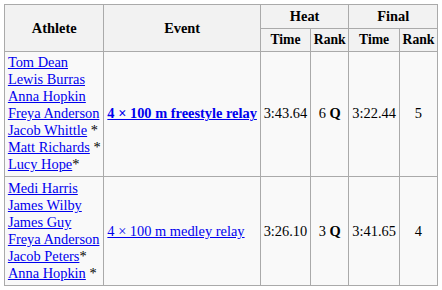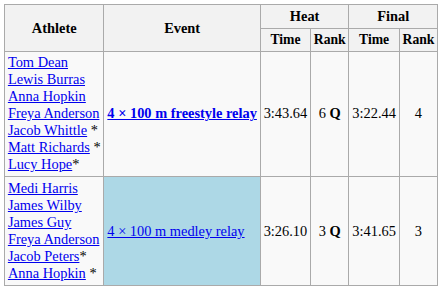(418, 113) 5 -> (418, 113) 4
(176, 231) no background -> (176, 231) lightblue background
(418, 231) 4 -> (418, 231) 3
